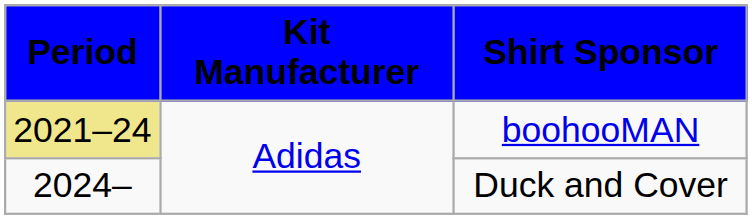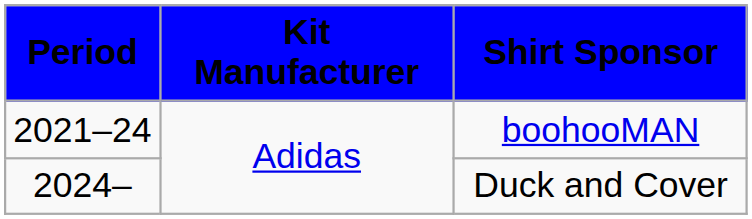(82, 128) khaki background -> (82, 128) no background
